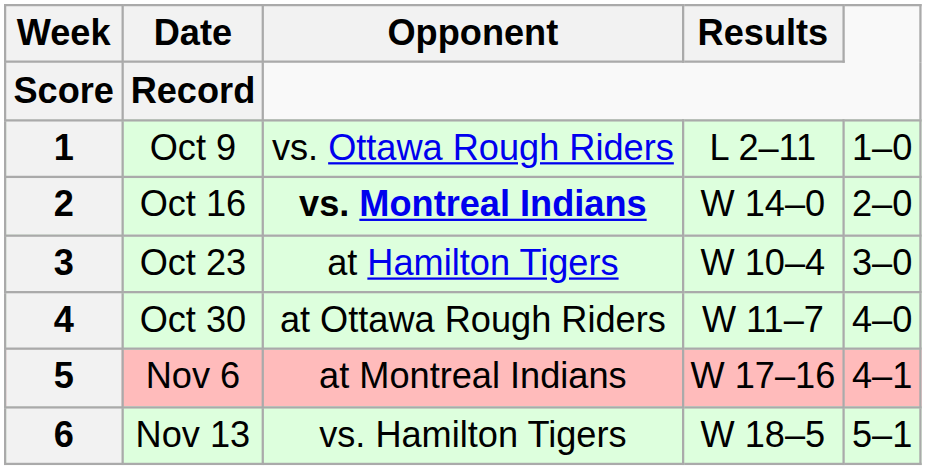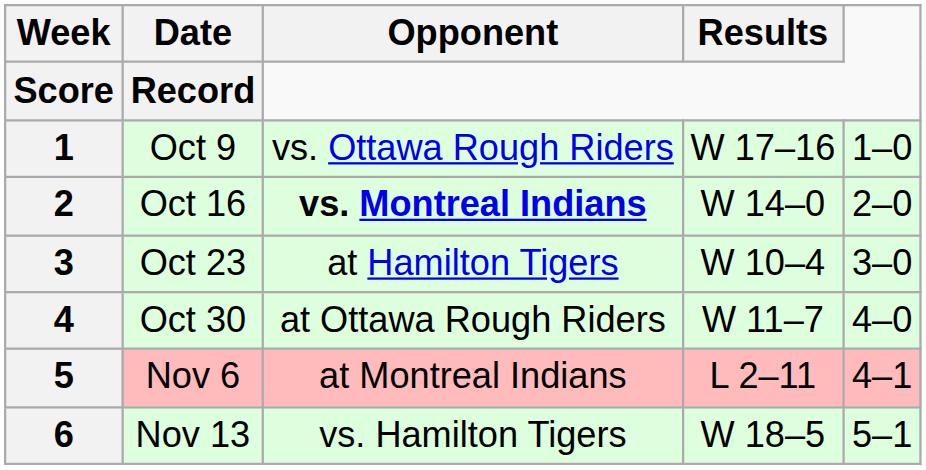(763, 147) L 2–11 -> (763, 147) W 17–16
(763, 377) W 17–16 -> (763, 377) L 2–11
